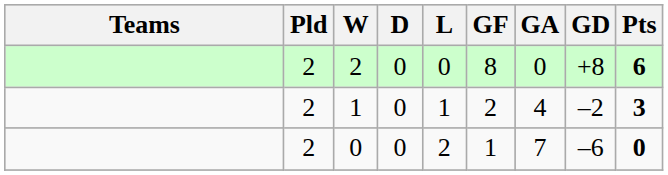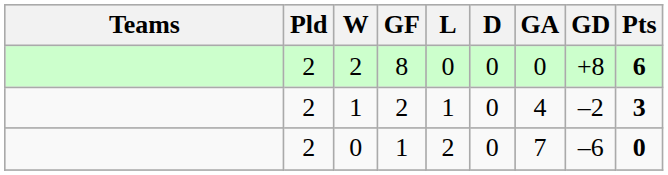columns swapped: (400, 25) <-> (490, 25)
